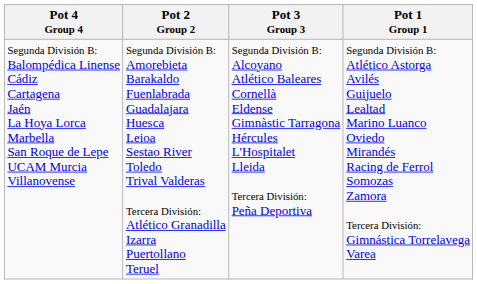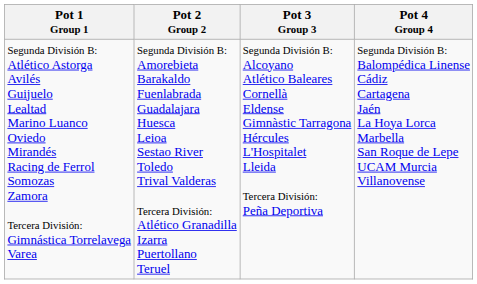columns swapped: (408, 22) <-> (64, 22)
